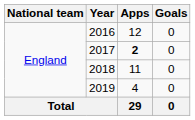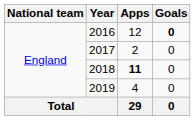(171, 32) normal -> (171, 32) bold
(135, 50) bold -> (135, 50) normal
(135, 69) normal -> (135, 69) bold
